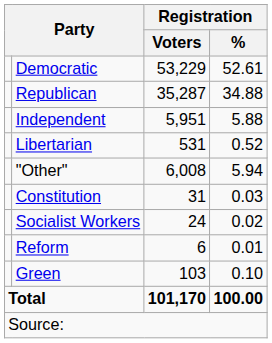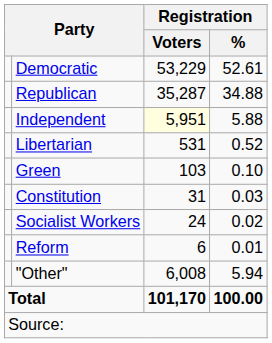(186, 119) no background -> (186, 119) lightyellow background
rows swapped: (38, 273) <-> (42, 171)
